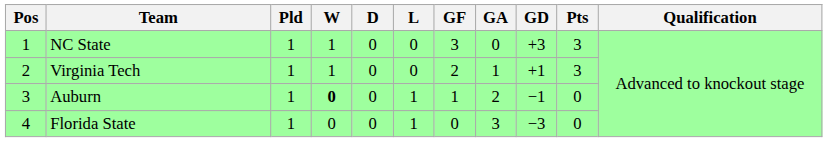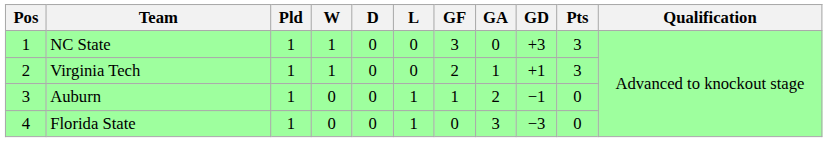(332, 96) bold -> (332, 96) normal
